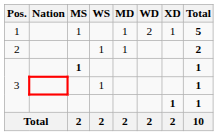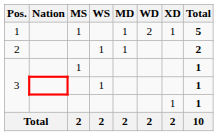(79, 67) bold -> (79, 67) normal
(173, 103) bold -> (173, 103) normal
